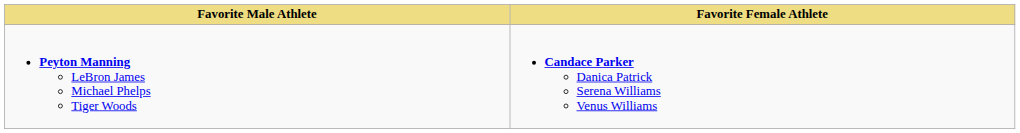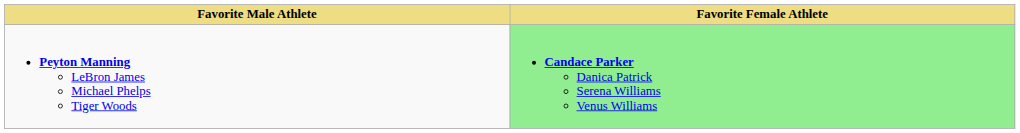(762, 84) no background -> (762, 84) lightgreen background
